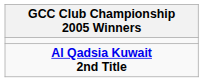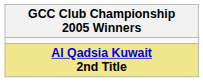(102, 60) no background -> (102, 60) khaki background
